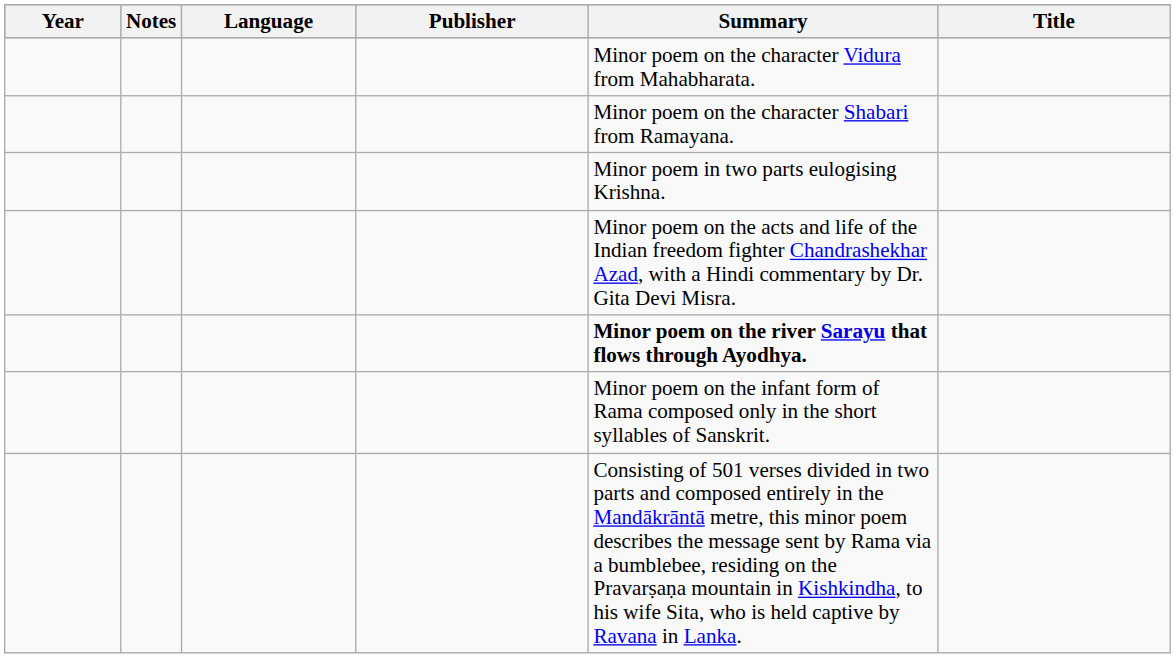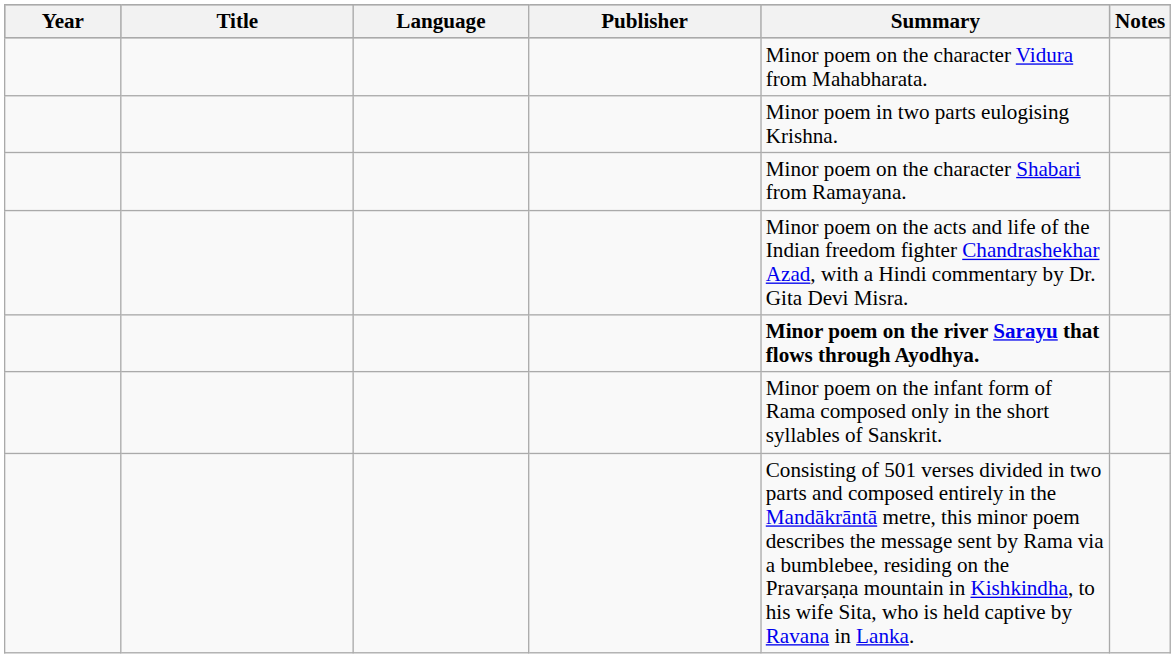columns swapped: (1054, 21) <-> (151, 21)
(751, 123) Minor poem on the character Shabari from Ramayana. -> (917, 123) Minor poem in two parts eulogising Krishna.
(745, 181) Minor poem in two parts eulogising Krishna. -> (923, 181) Minor poem on the character Shabari from Ramayana.
